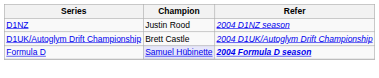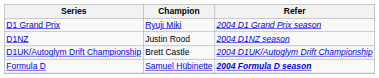+ row: (33, 25)
(179, 52) lavender background -> (179, 66) no background
